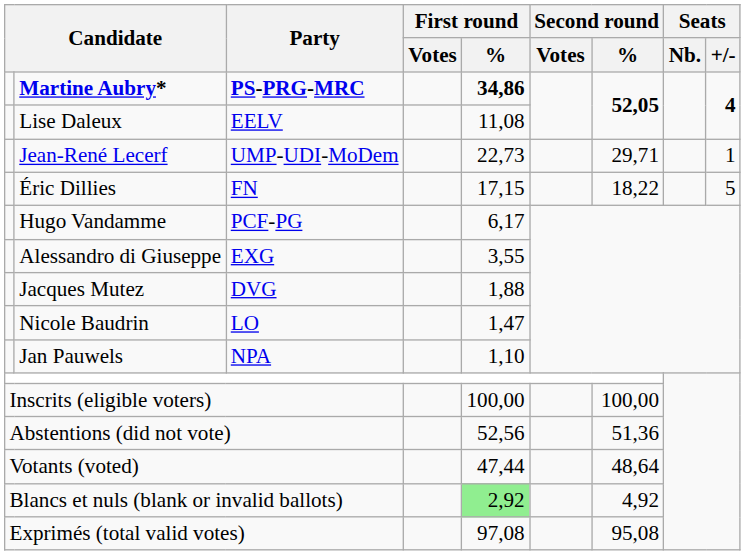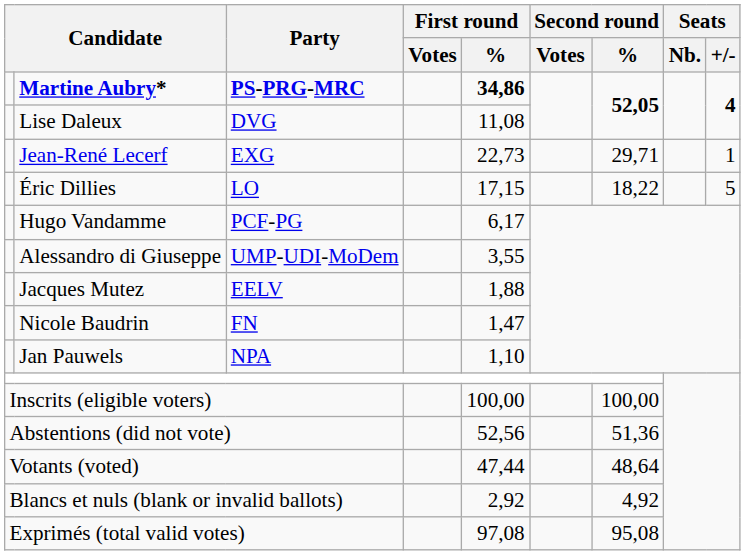(257, 121) EELV -> (254, 121) DVG
(315, 155) UMP-UDI-MoDem -> (252, 155) EXG
(244, 188) FN -> (245, 188) LO
(252, 255) EXG -> (315, 255) UMP-UDI-MoDem
(254, 289) DVG -> (257, 289) EELV
(245, 322) LO -> (244, 322) FN
(506, 499) lightgreen background -> (506, 499) no background
